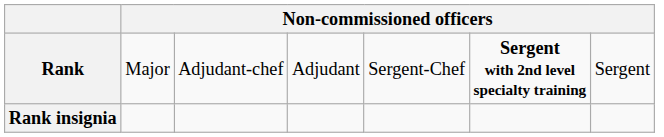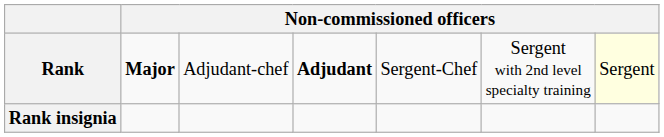(147, 68) normal -> (150, 68) bold
(326, 68) normal -> (334, 68) bold
(530, 68) bold -> (538, 68) normal
(622, 68) no background -> (627, 68) lightyellow background
